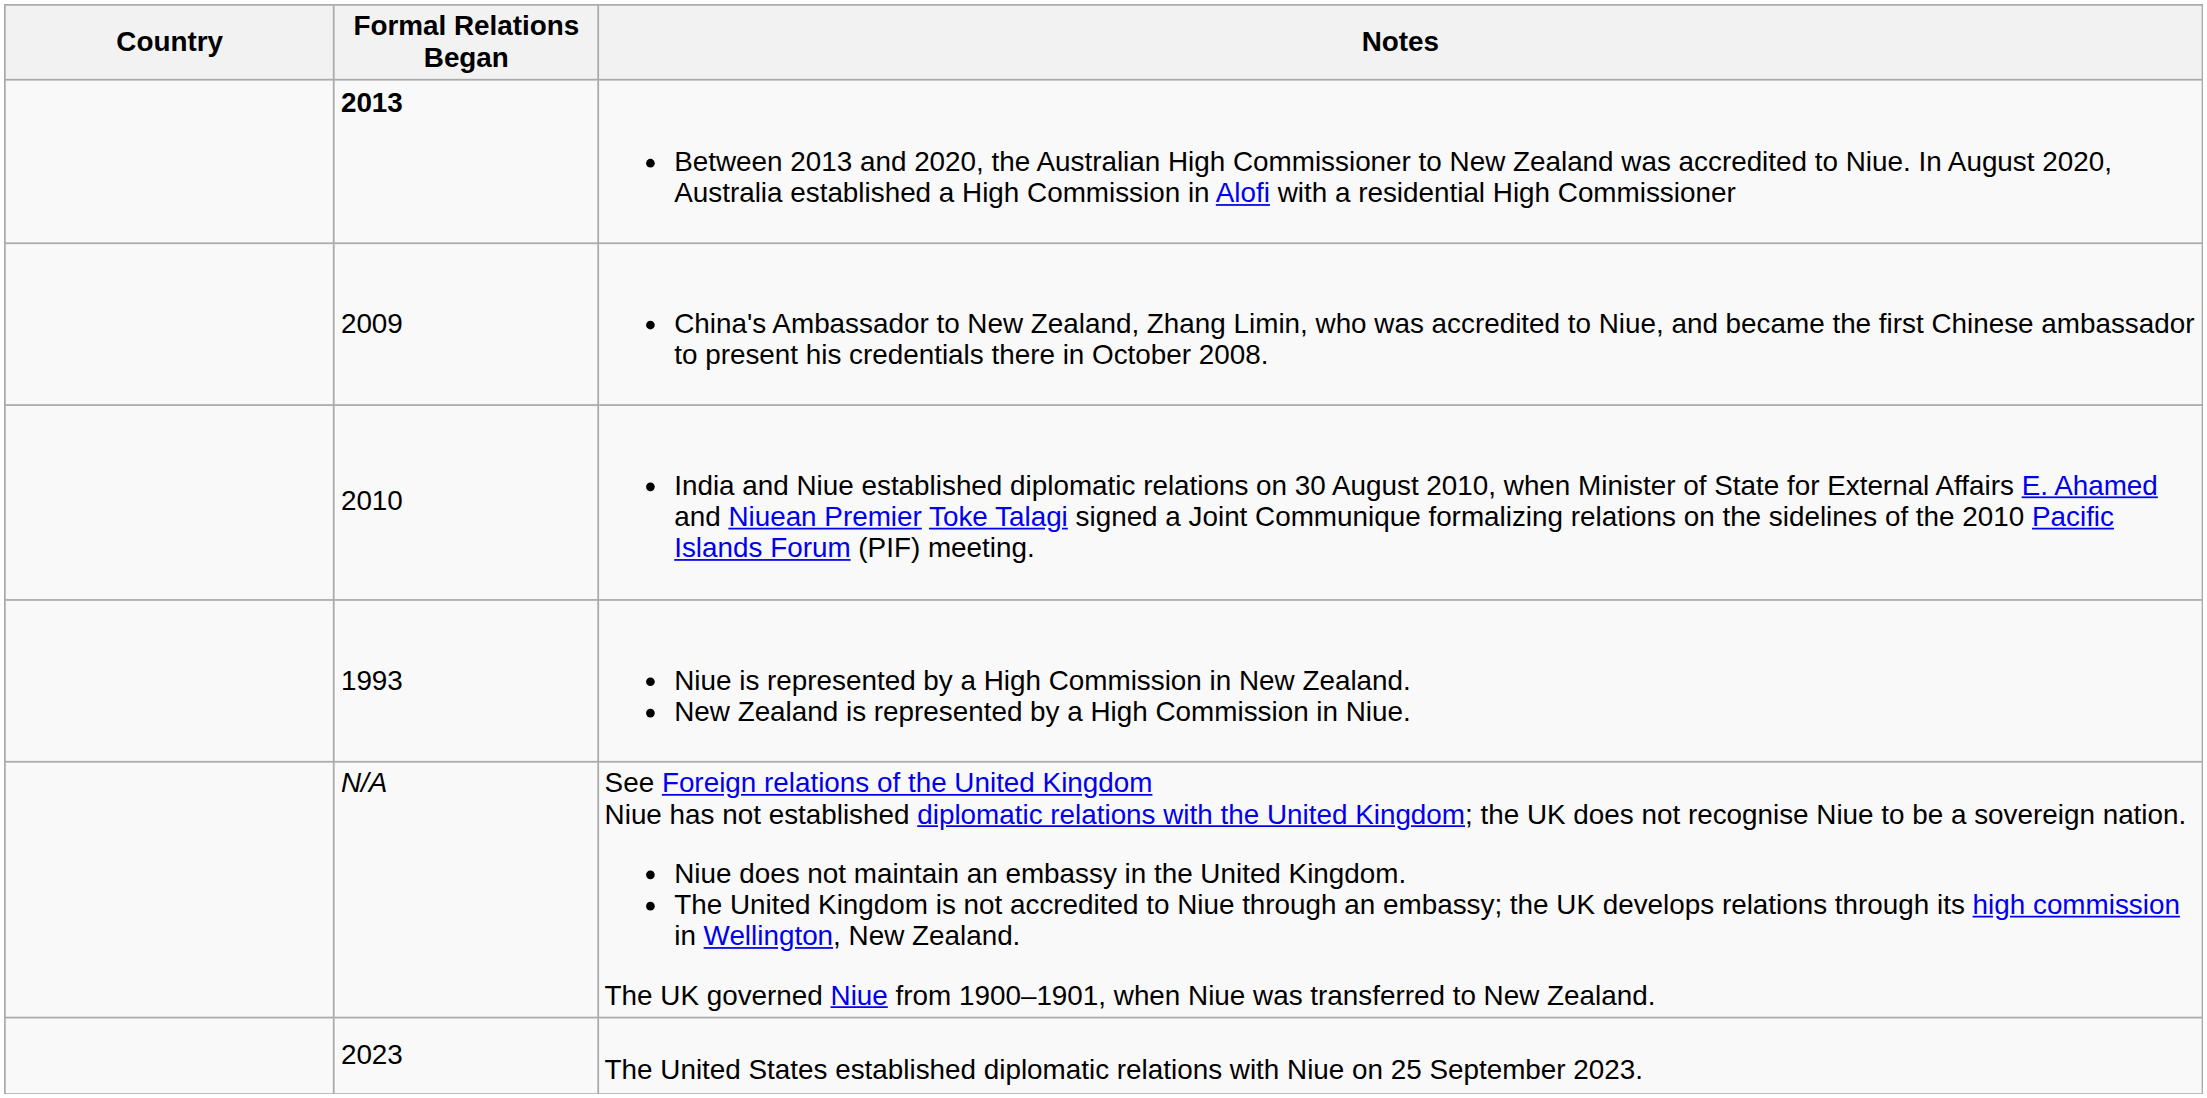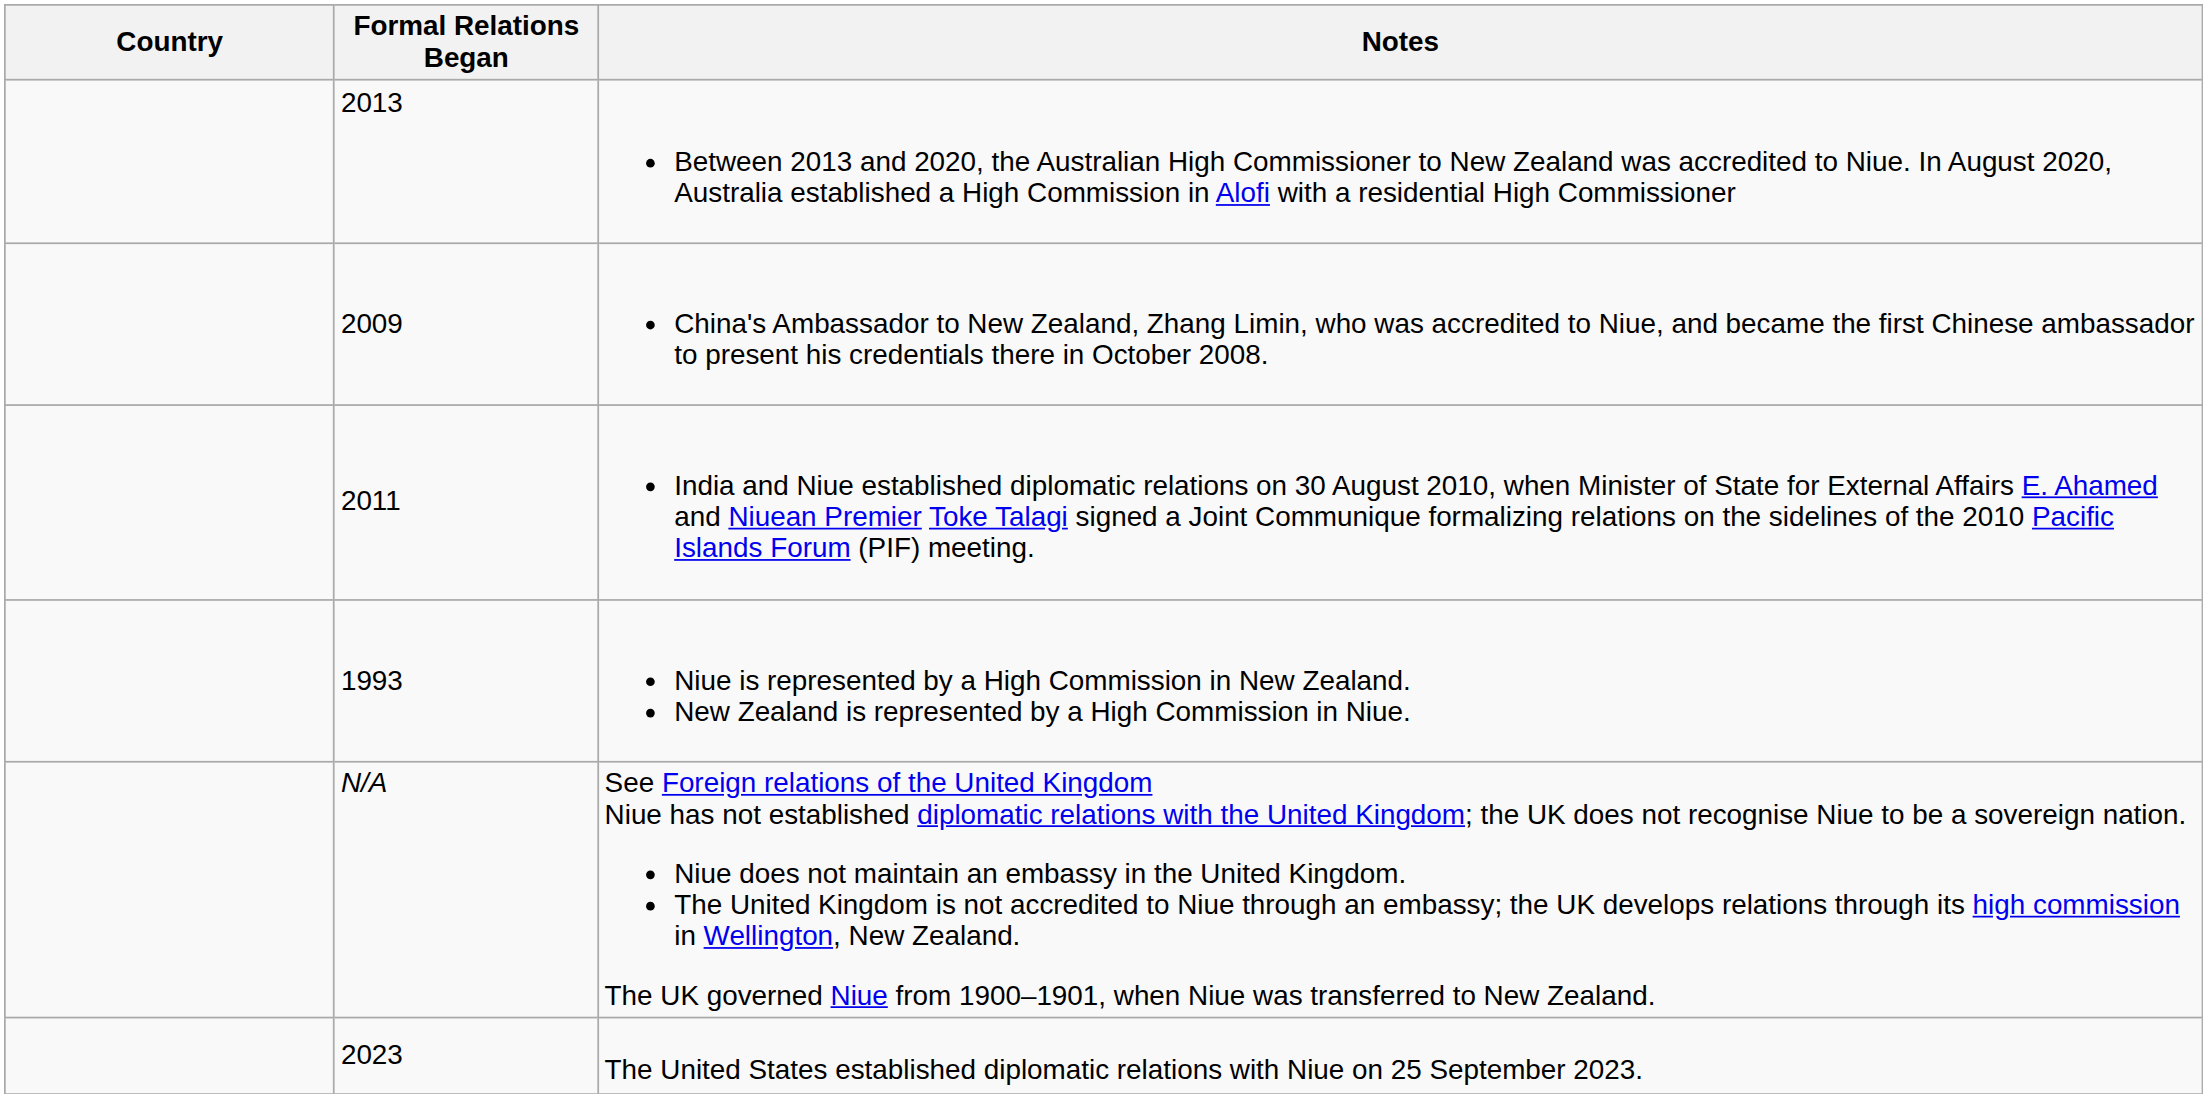(372, 102) bold -> (372, 102) normal
(372, 501) 2010 -> (371, 501) 2011
